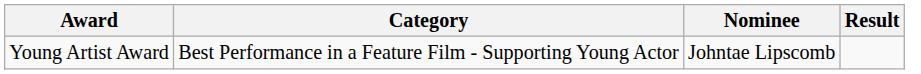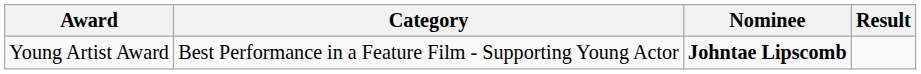(762, 52) normal -> (767, 52) bold
